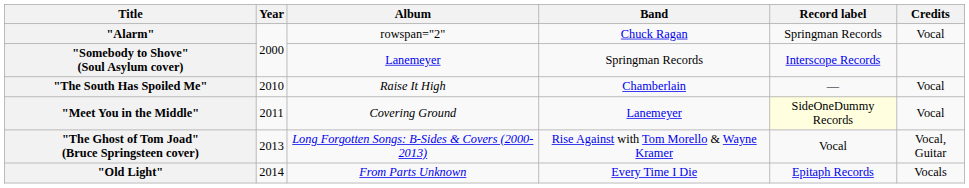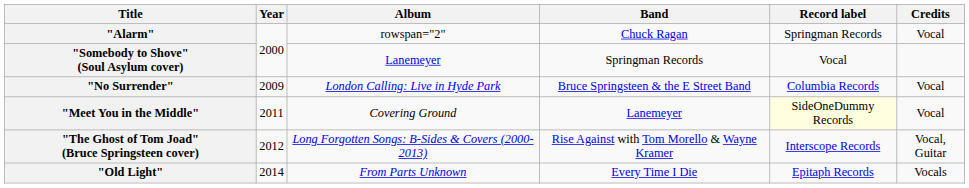(833, 60) Interscope Records -> (833, 60) Vocal
+ row: (130, 86)
- row: (130, 86)
(272, 146) 2013 -> (272, 146) 2012
(833, 146) Vocal -> (833, 146) Interscope Records
